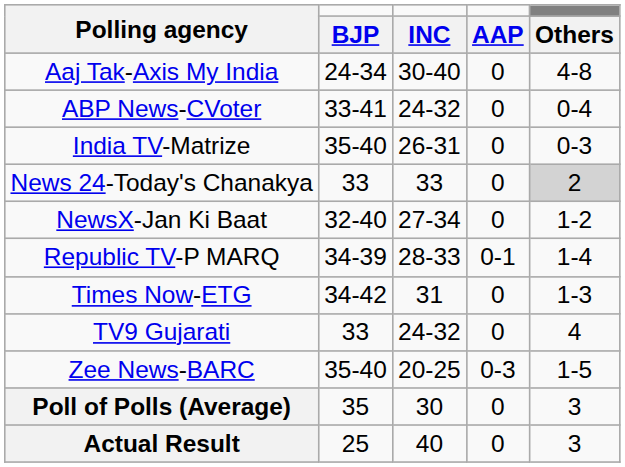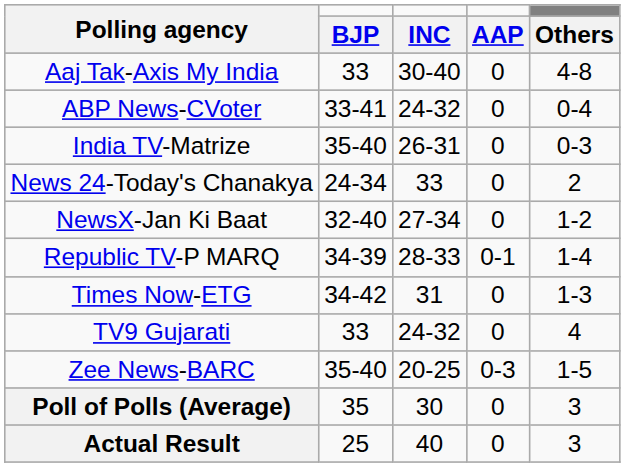(355, 71) 24-34 -> (355, 71) 33
(355, 183) 33 -> (355, 183) 24-34
(574, 183) lightgrey background -> (574, 183) no background
